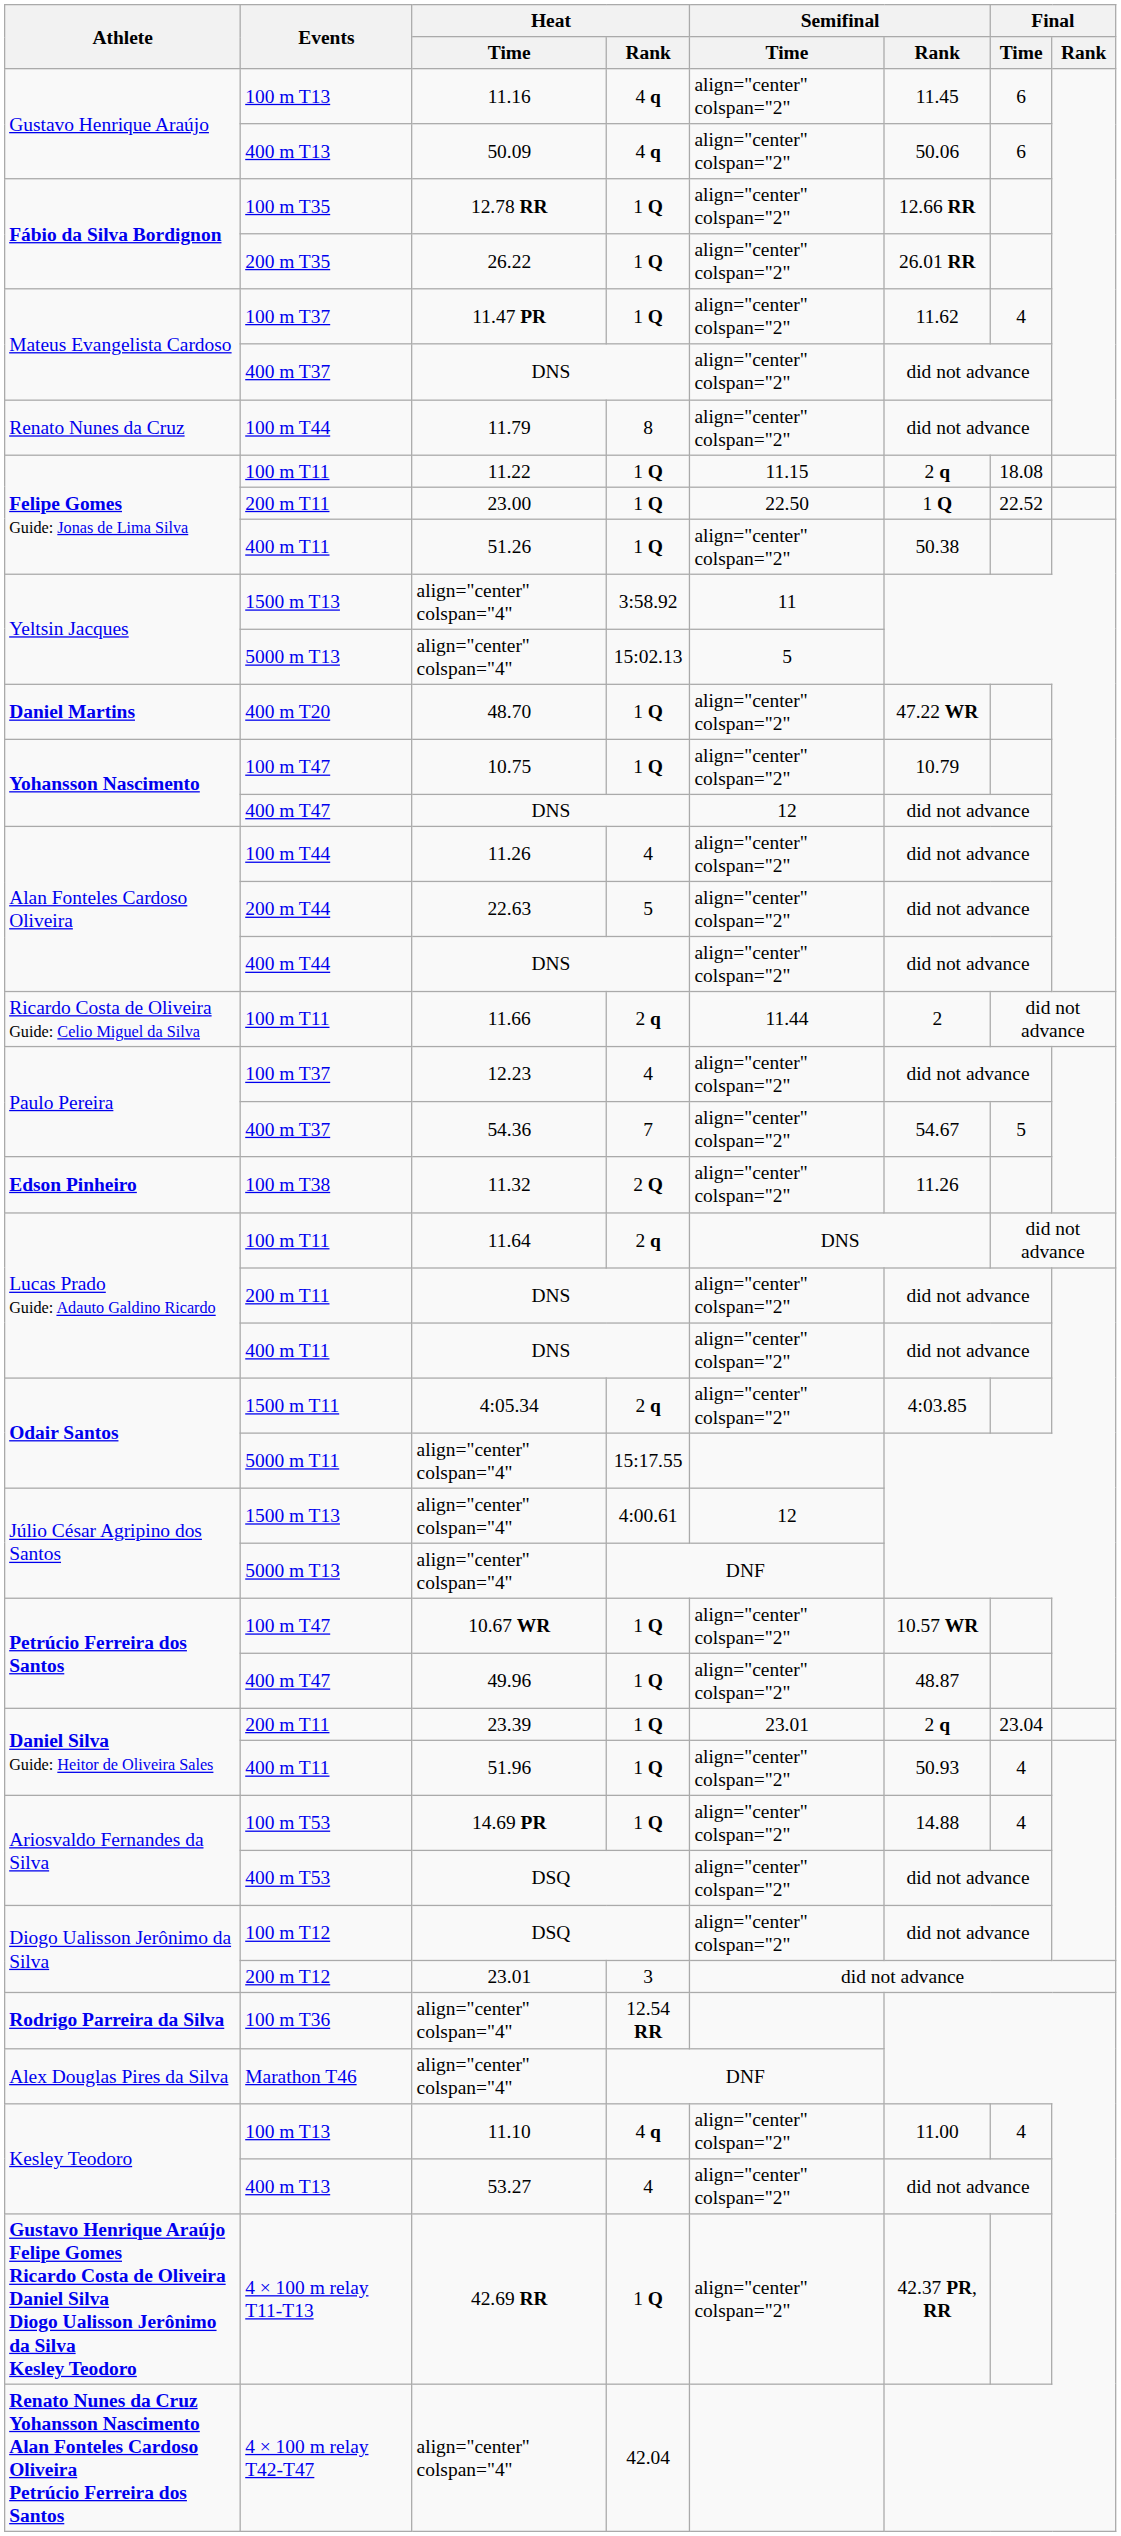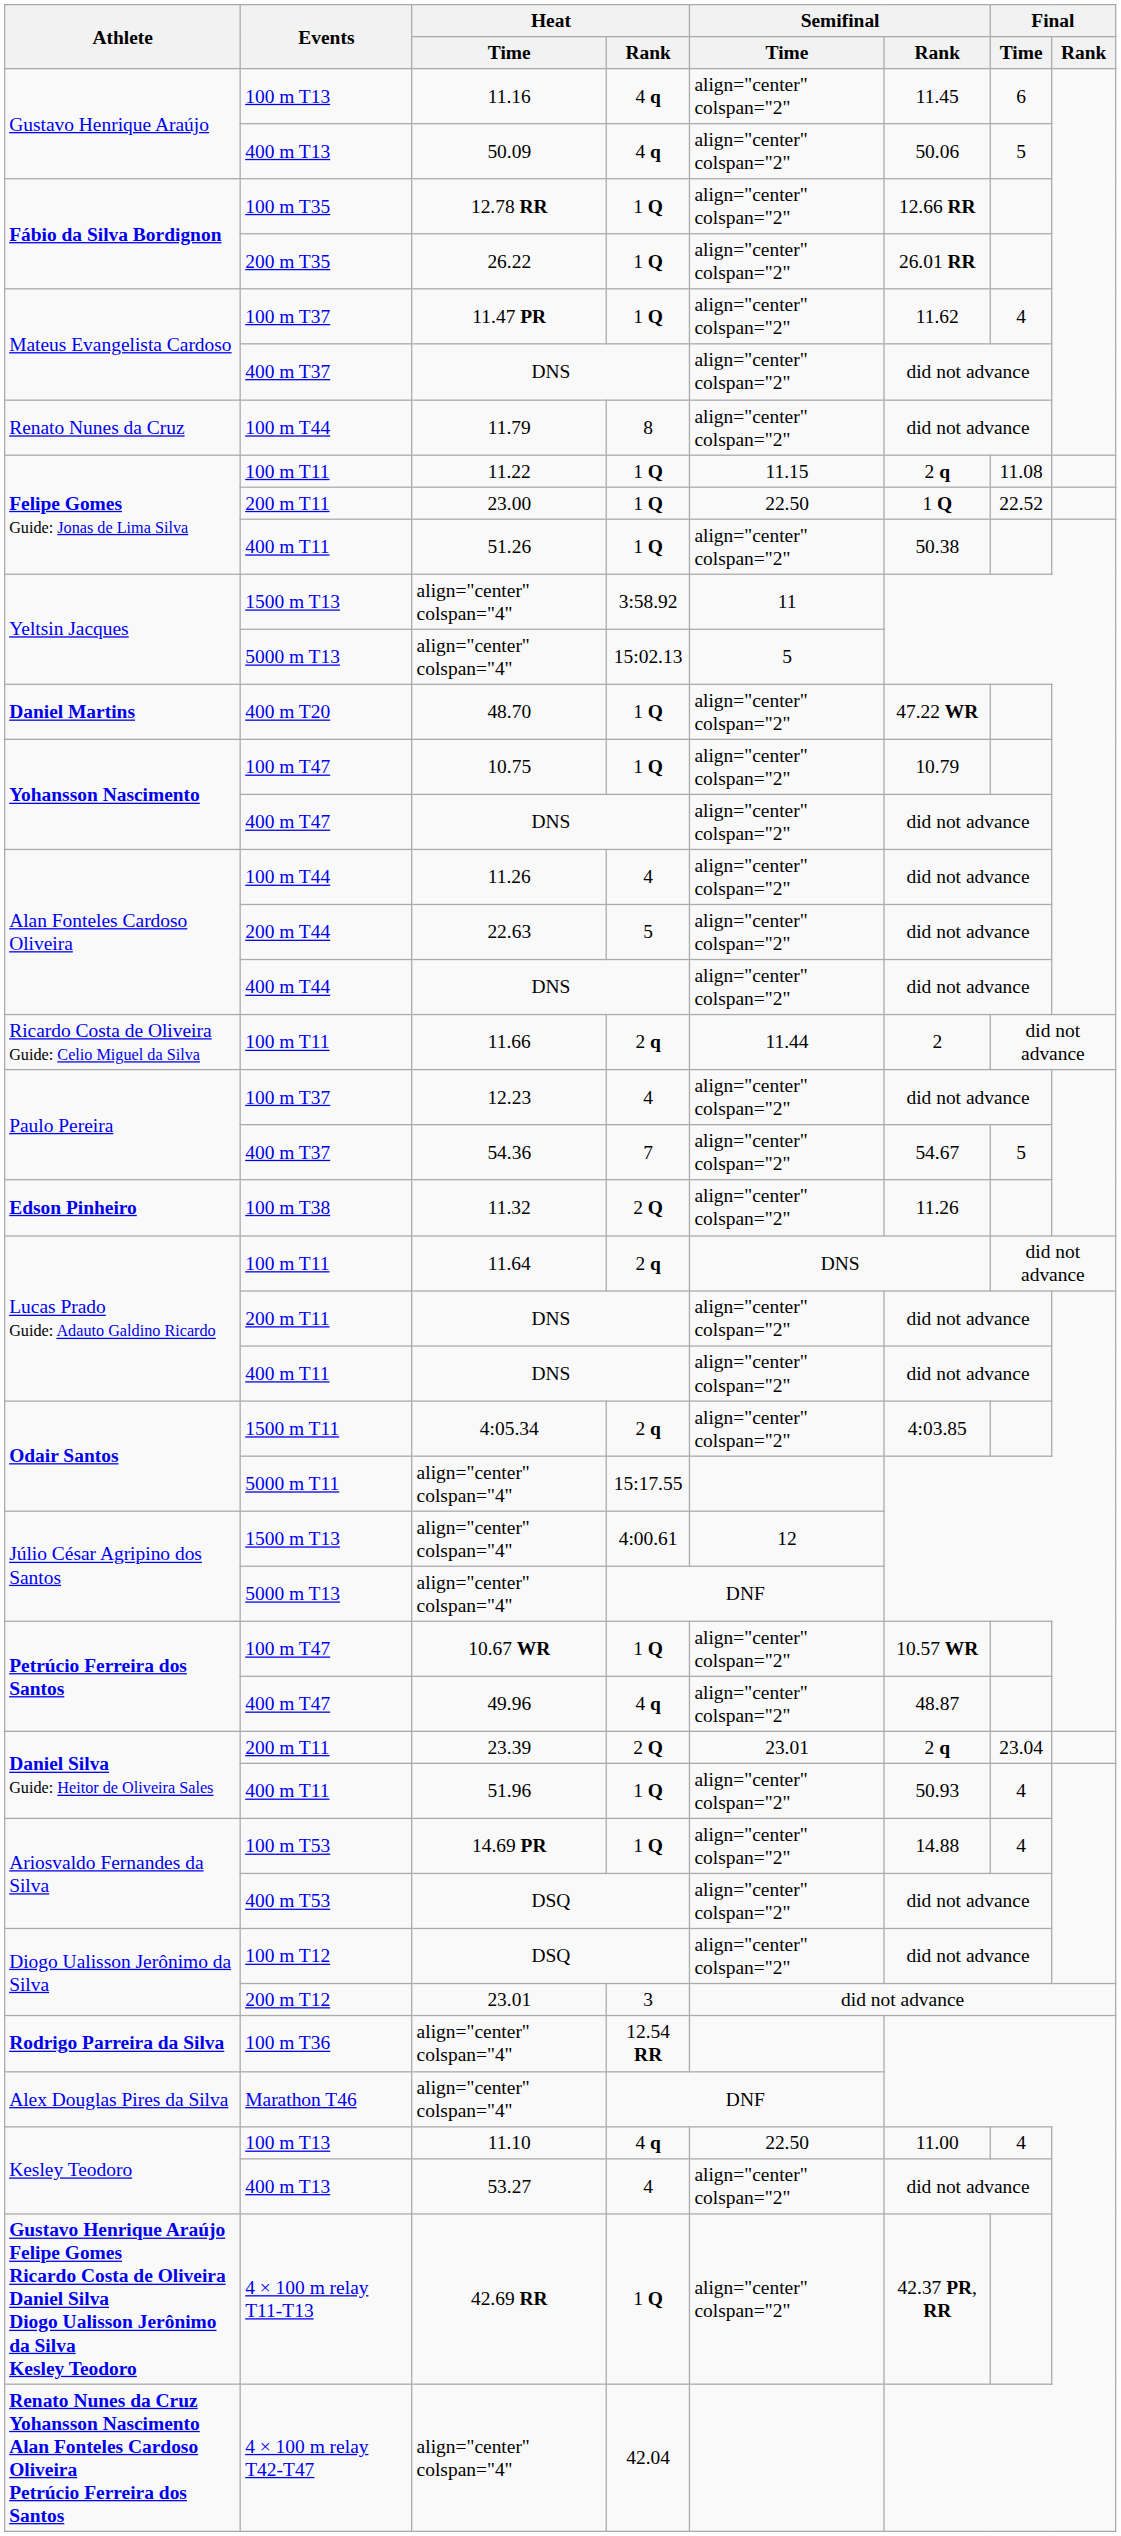(1021, 151) 6 -> (1021, 151) 5
(1021, 470) 18.08 -> (1021, 470) 11.08
(787, 810) 12 -> (751, 822) align="center" colspan="2"
(648, 1680) 1 Q -> (648, 1703) 4 q
(648, 1724) 1 Q -> (648, 1747) 2 Q
(751, 2130) align="center" colspan="2" -> (787, 2142) 22.50
